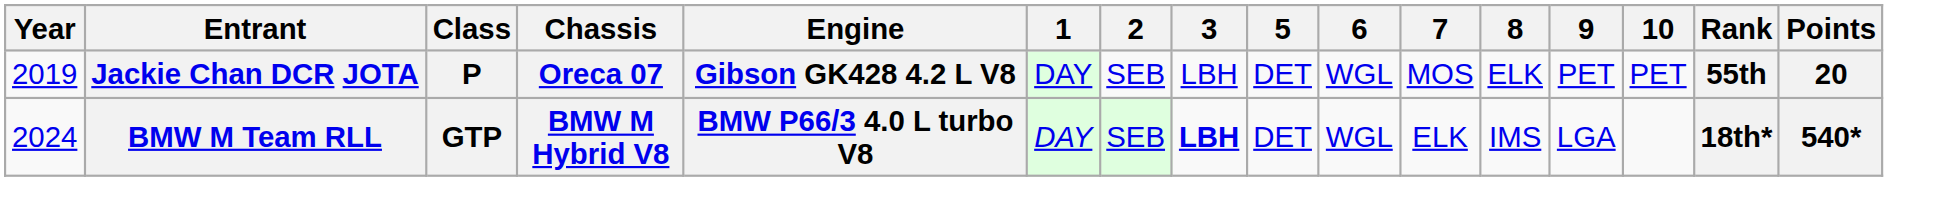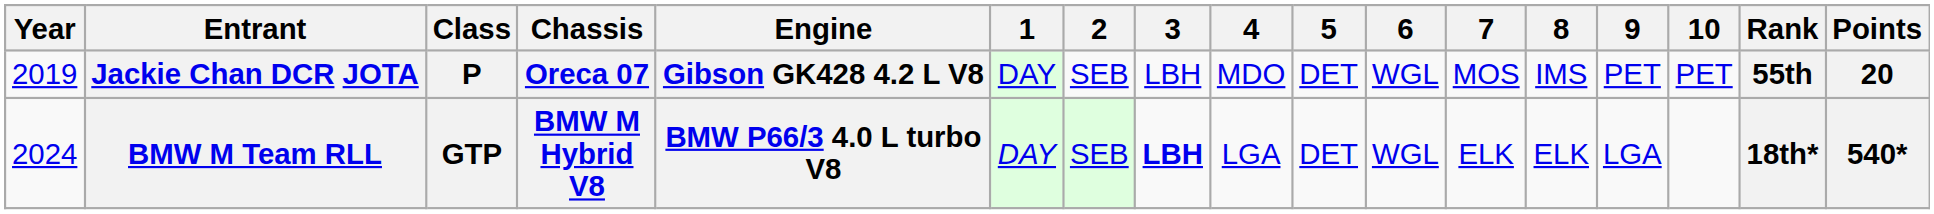+ column: (1251, 28)
(1515, 74) ELK -> (1561, 74) IMS
(1515, 137) IMS -> (1561, 153) ELK
